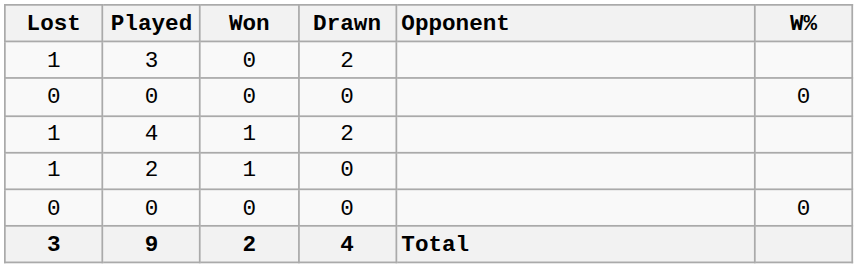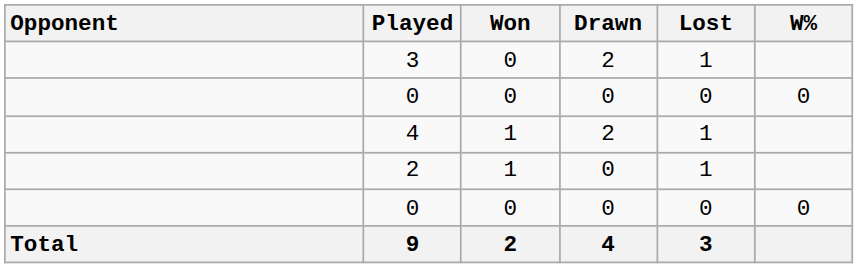columns swapped: (456, 23) <-> (54, 23)
